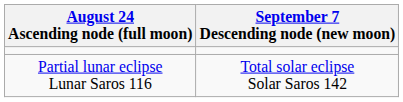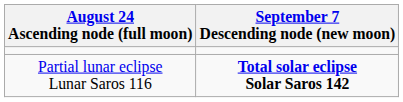(297, 75) normal -> (297, 75) bold
